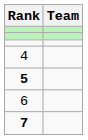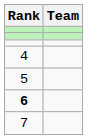(24, 79) bold -> (24, 79) normal
(24, 101) normal -> (24, 101) bold
(24, 123) bold -> (24, 123) normal
